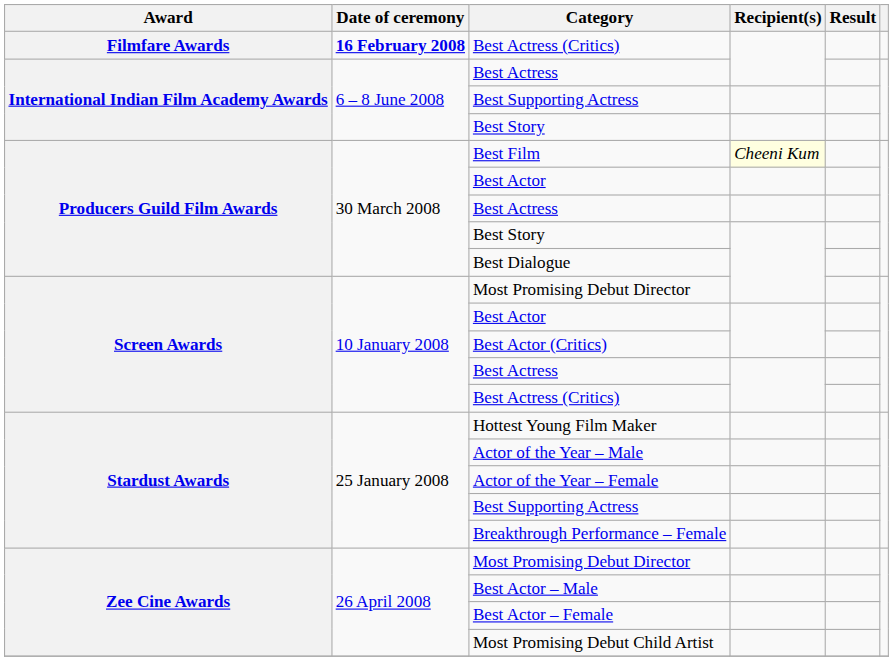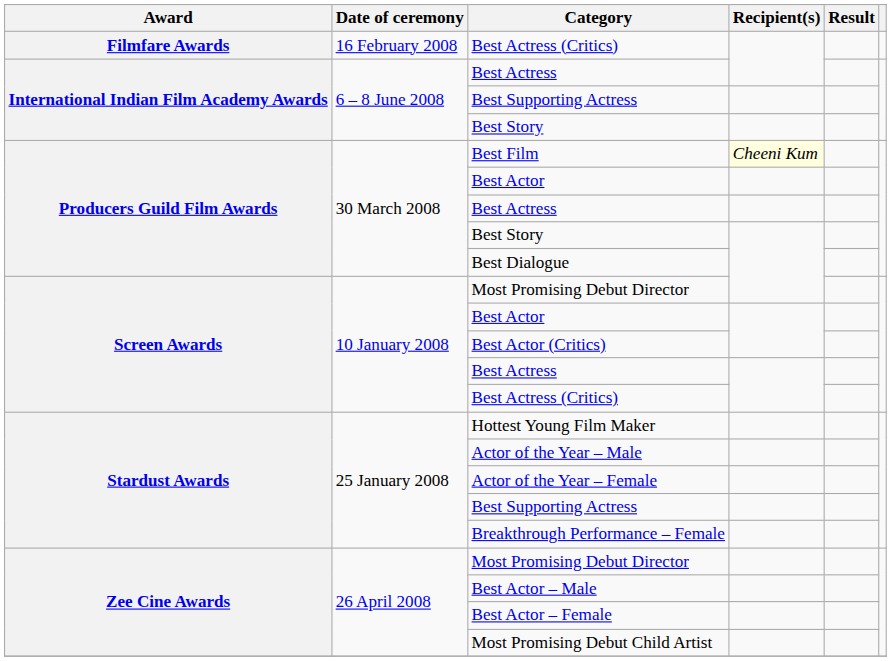(400, 45) bold -> (397, 45) normal
